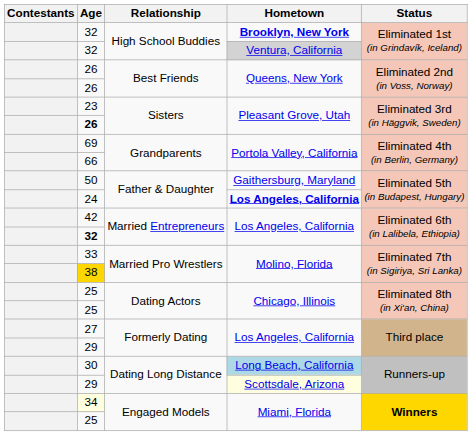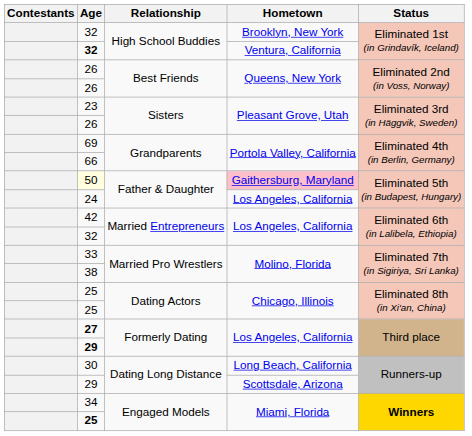(294, 32) bold -> (293, 32) normal
(91, 50) normal -> (91, 50) bold
(294, 50) lightgrey background -> (293, 50) no background
(91, 124) bold -> (91, 124) normal
(91, 180) no background -> (91, 180) lightyellow background
(294, 180) no background -> (293, 180) pink background
(294, 198) bold -> (293, 198) normal
(91, 236) bold -> (91, 236) normal
(91, 273) gold background -> (91, 273) no background
(91, 328) normal -> (91, 328) bold
(91, 347) normal -> (91, 347) bold
(294, 365) lightblue background -> (293, 365) no background
(294, 384) lightyellow background -> (293, 384) no background
(91, 402) lightyellow background -> (91, 402) no background
(91, 421) normal -> (91, 421) bold
